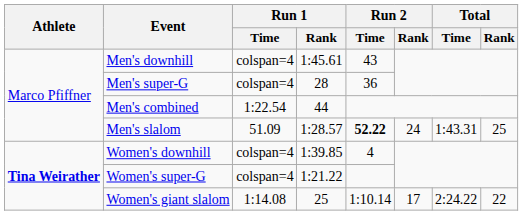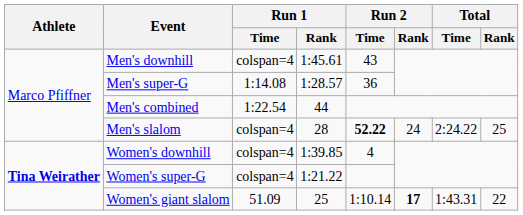(265, 84) colspan=4 -> (265, 84) 1:14.08
(321, 84) 28 -> (321, 84) 1:28.57
(265, 130) 51.09 -> (265, 130) colspan=4
(321, 130) 1:28.57 -> (321, 130) 28
(456, 130) 1:43.31 -> (456, 130) 2:24.22
(265, 199) 1:14.08 -> (265, 199) 51.09
(413, 199) normal -> (413, 199) bold
(456, 199) 2:24.22 -> (456, 199) 1:43.31
